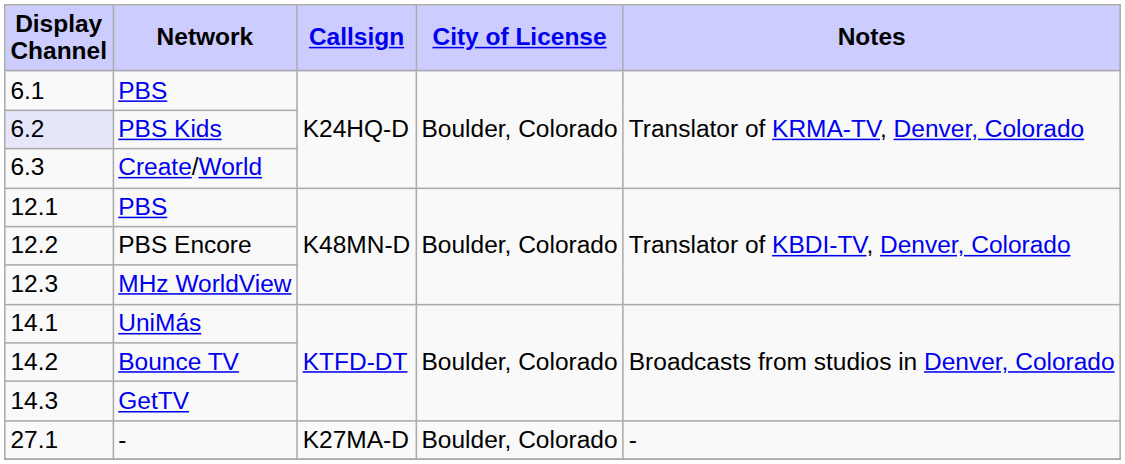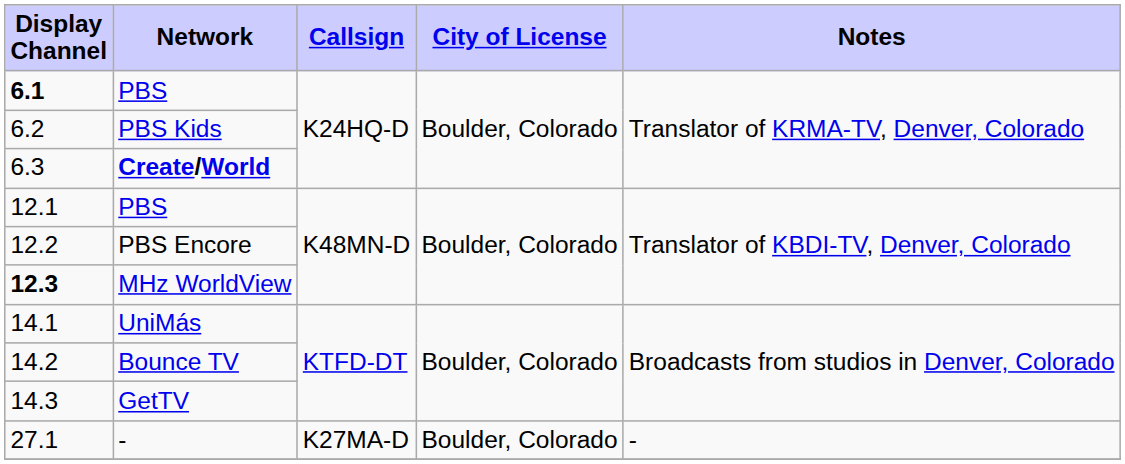(27, 90) normal -> (27, 90) bold
(27, 129) lavender background -> (27, 129) no background
(190, 167) normal -> (194, 167) bold
(34, 284) normal -> (34, 284) bold
